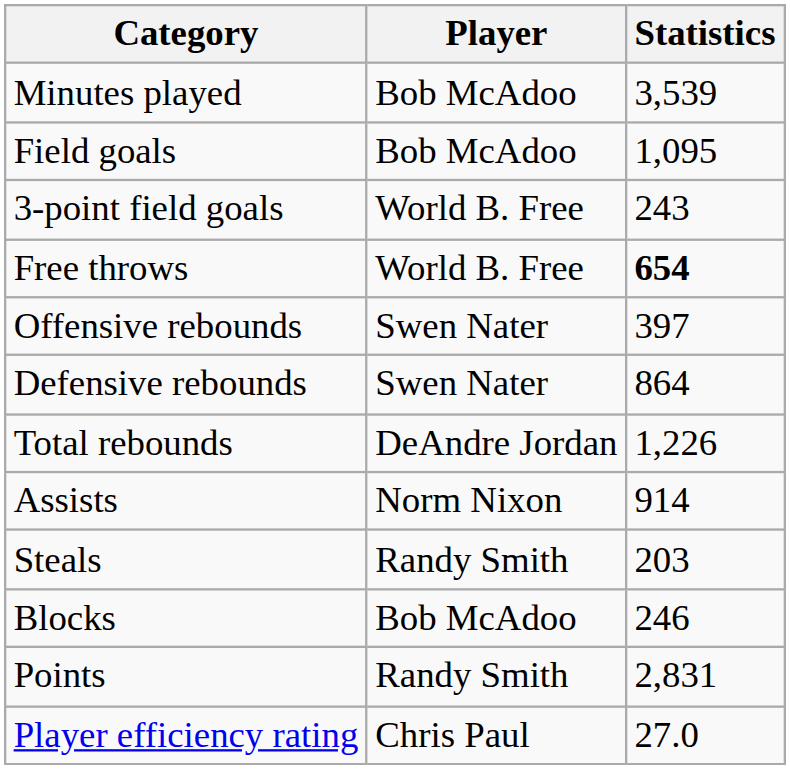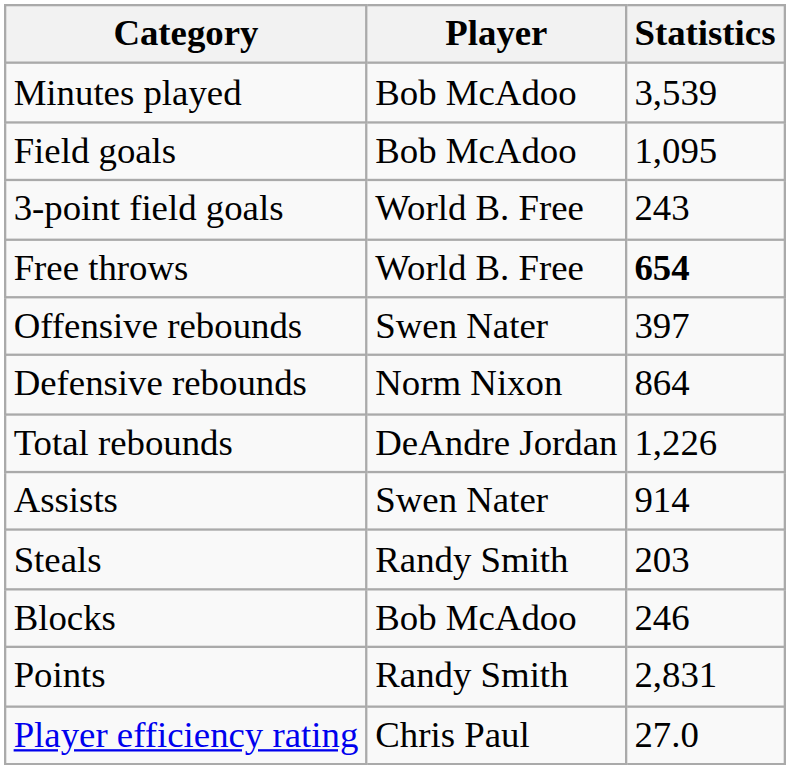(462, 383) Swen Nater -> (469, 383) Norm Nixon
(469, 500) Norm Nixon -> (462, 500) Swen Nater
